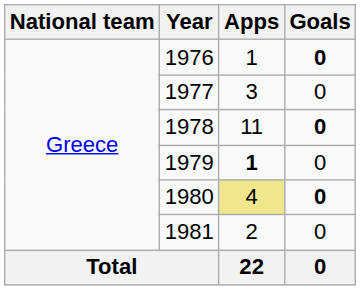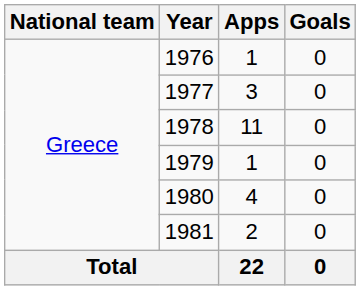(320, 57) bold -> (320, 57) normal
(320, 127) bold -> (320, 127) normal
(252, 162) bold -> (252, 162) normal
(252, 197) khaki background -> (252, 197) no background
(320, 197) bold -> (320, 197) normal
